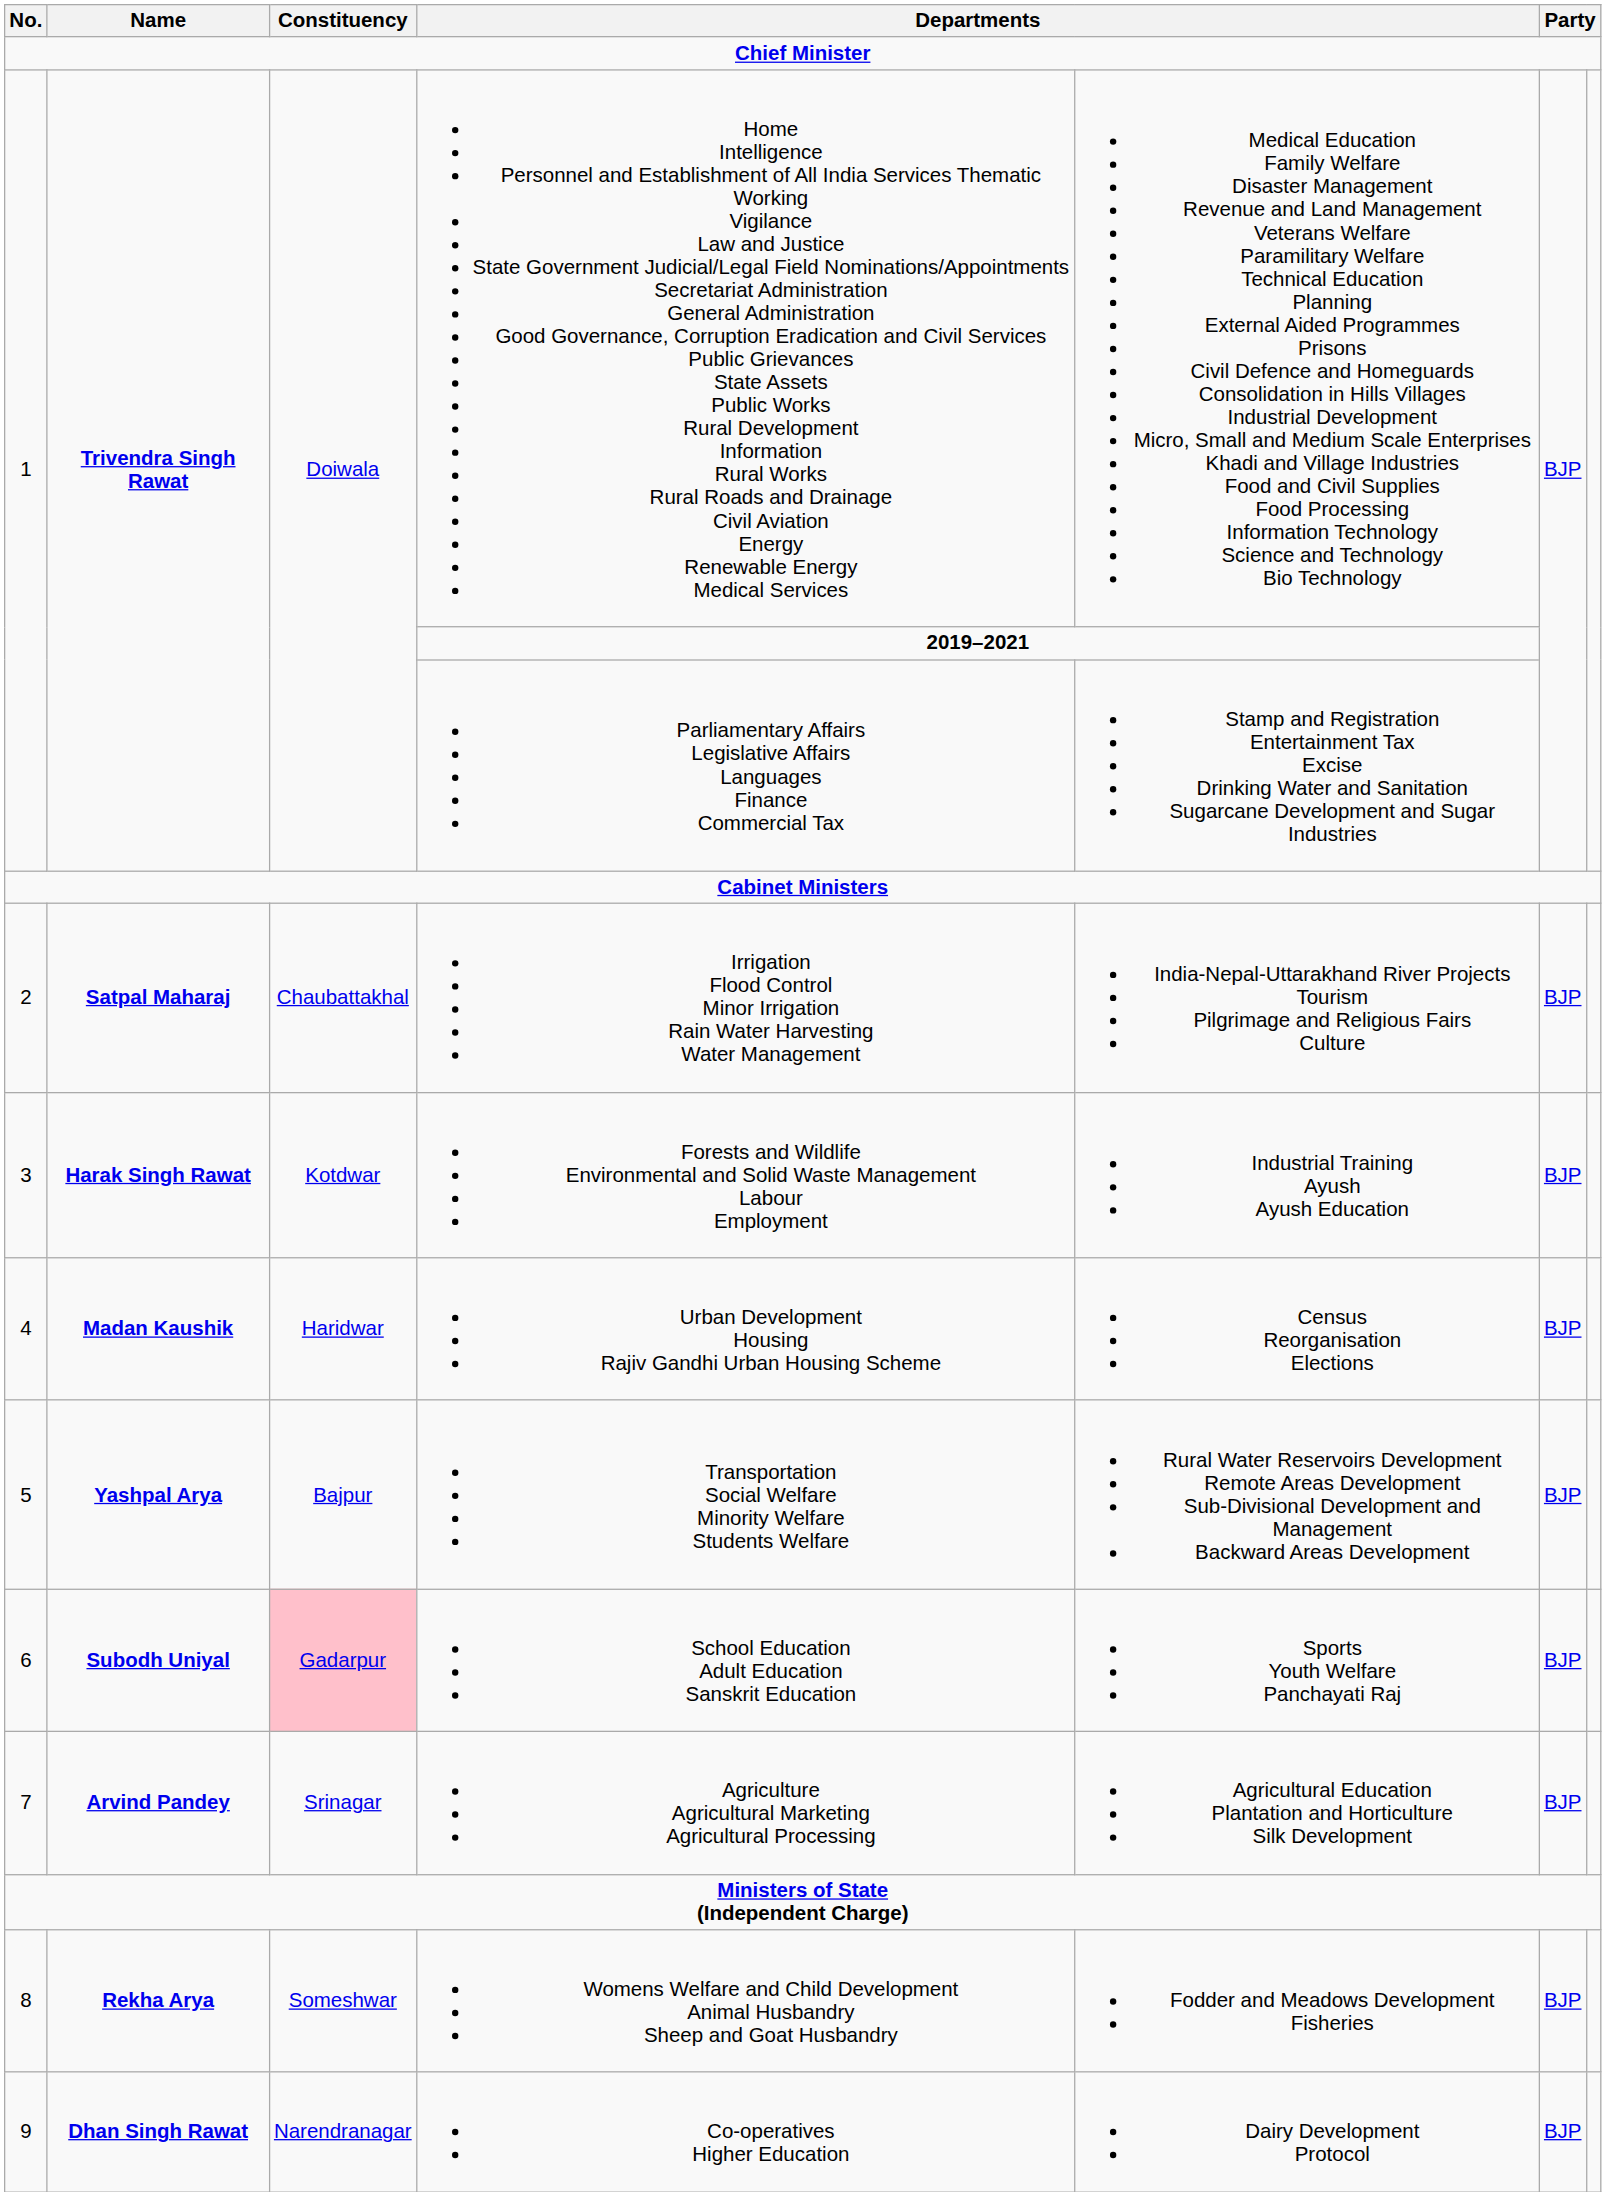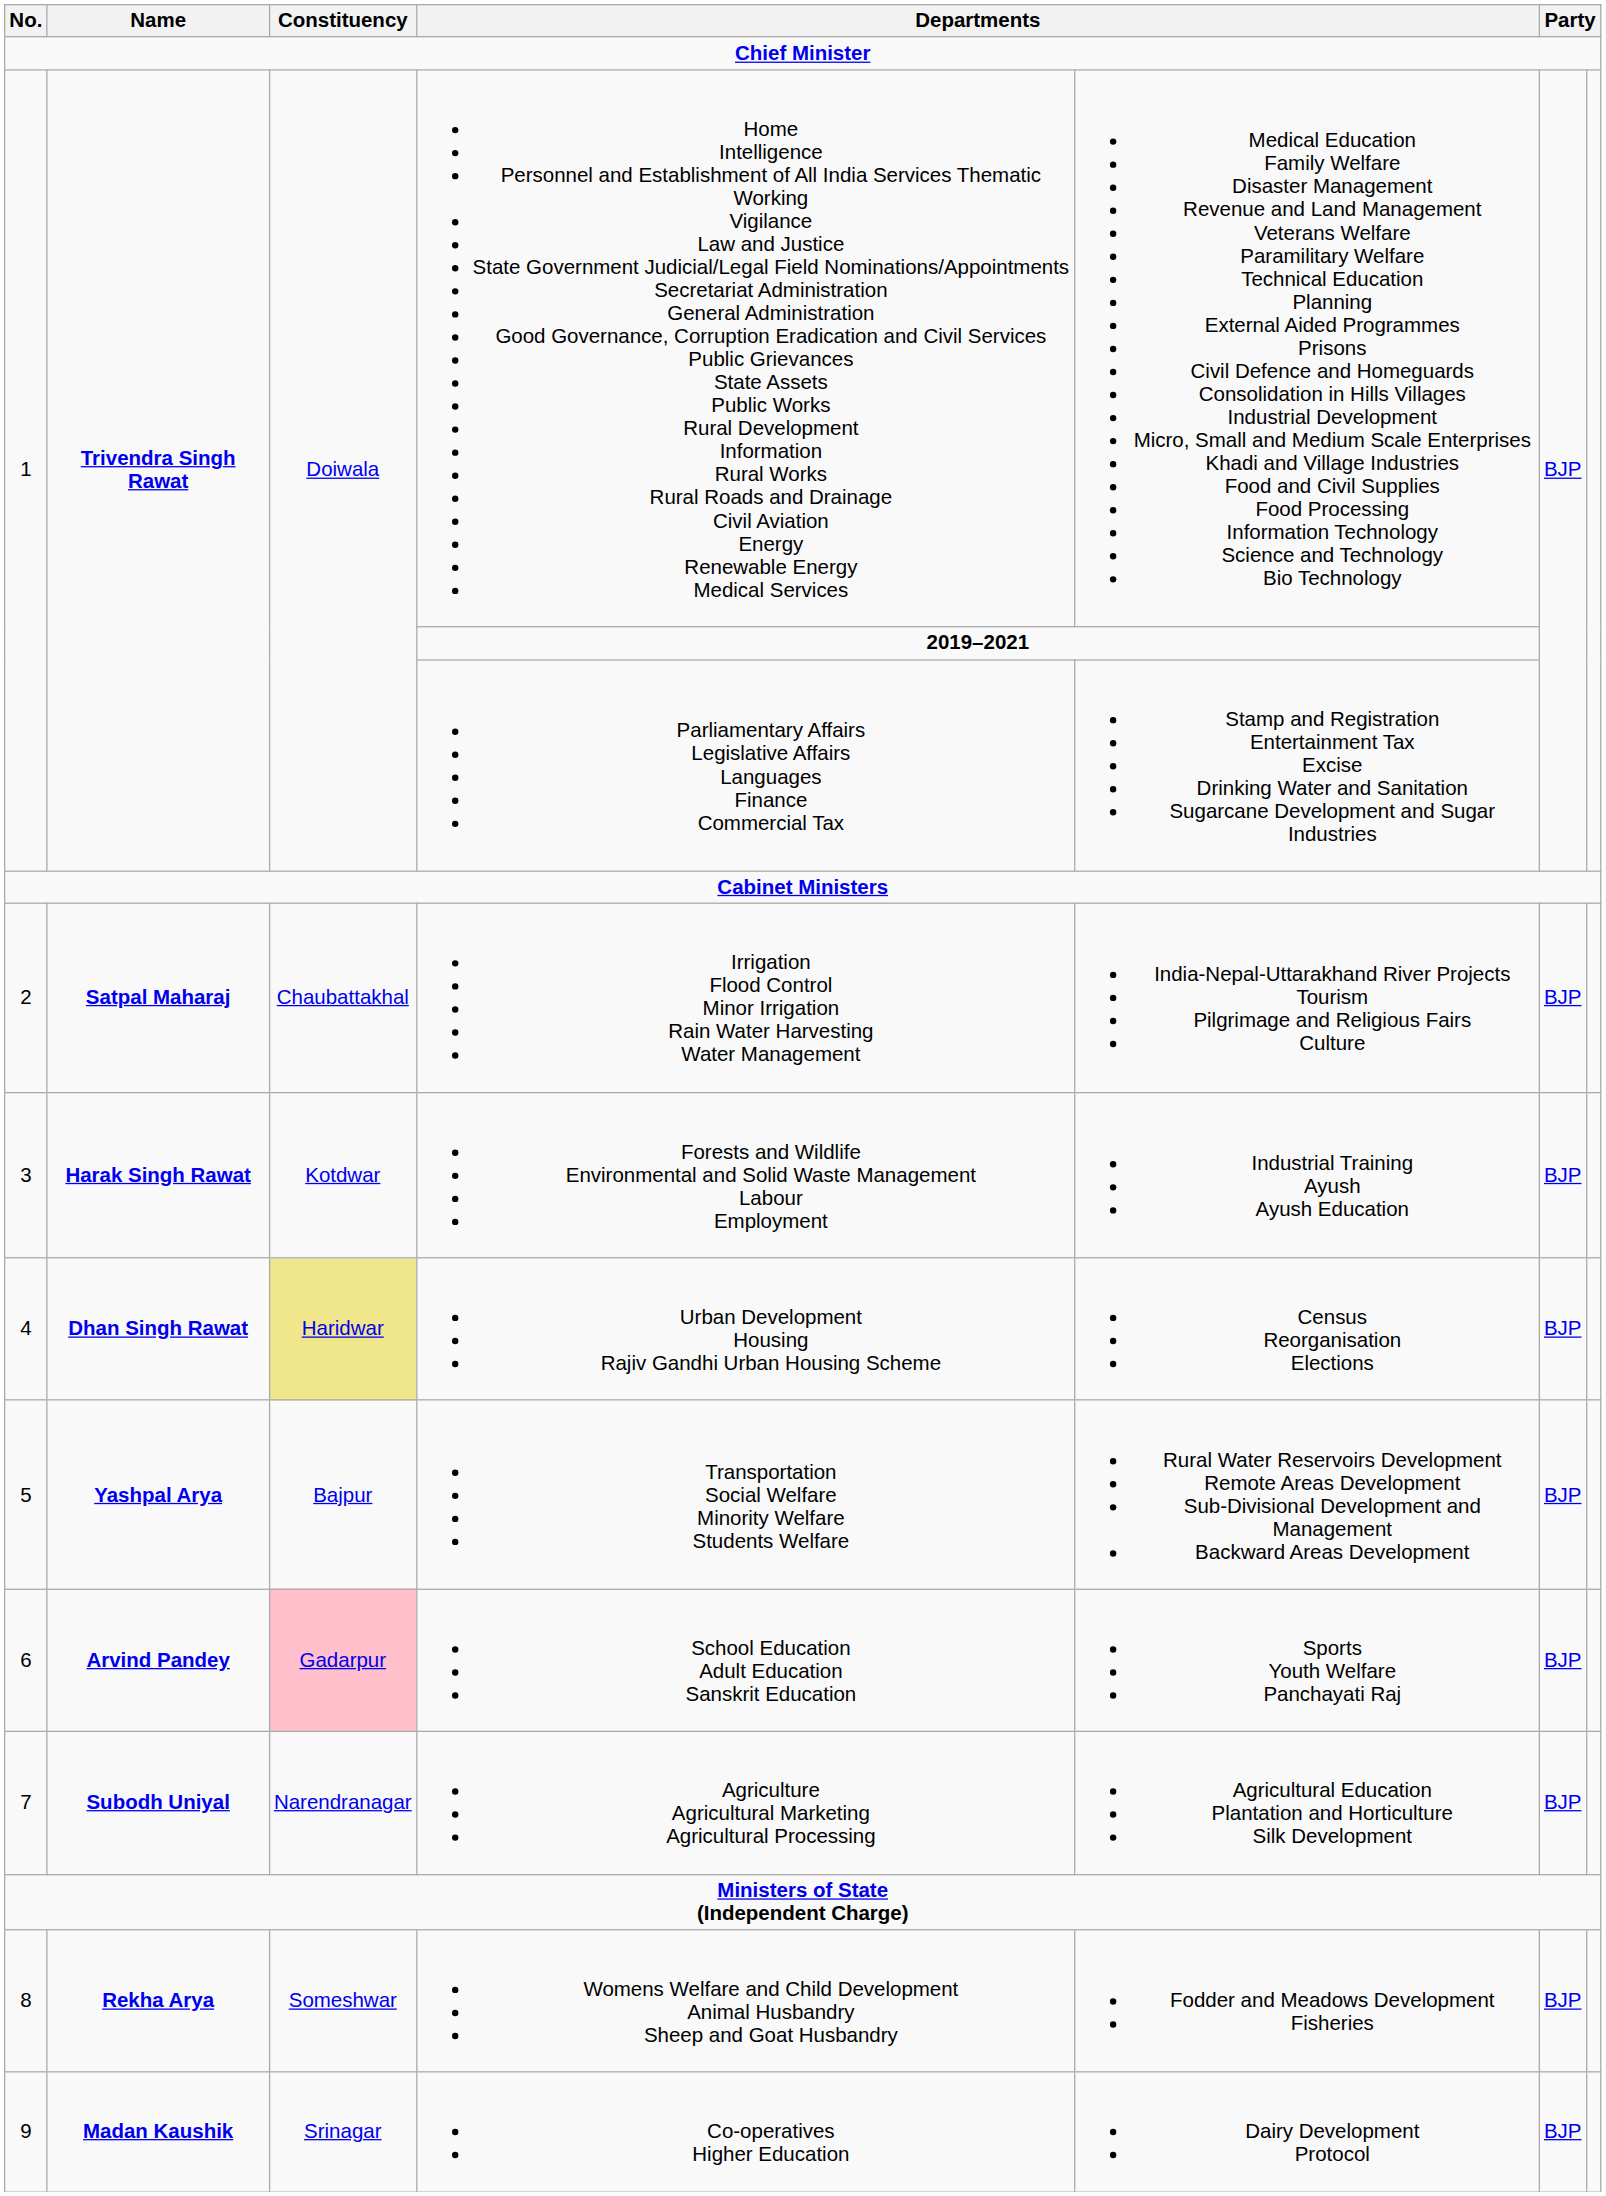(158, 1328) Madan Kaushik -> (158, 1328) Dhan Singh Rawat
(343, 1328) no background -> (343, 1328) khaki background
(158, 1660) Subodh Uniyal -> (158, 1660) Arvind Pandey
(158, 1802) Arvind Pandey -> (158, 1802) Subodh Uniyal
(343, 1802) Srinagar -> (343, 1802) Narendranagar
(158, 2131) Dhan Singh Rawat -> (158, 2131) Madan Kaushik
(343, 2131) Narendranagar -> (343, 2131) Srinagar
